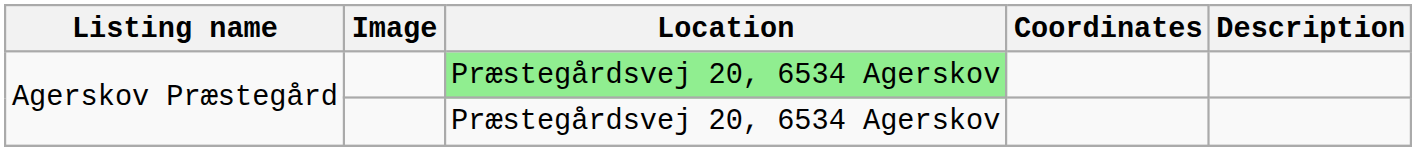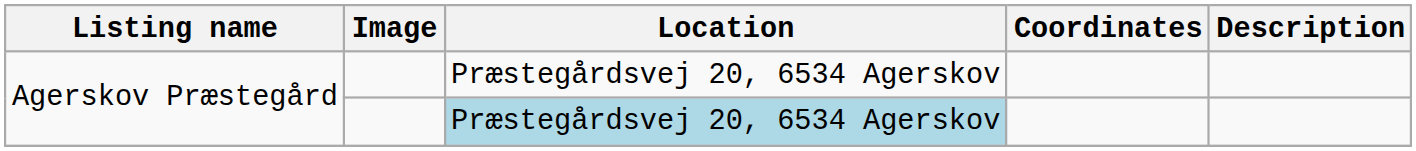(726, 75) lightgreen background -> (726, 75) no background
(726, 122) no background -> (726, 122) lightblue background
